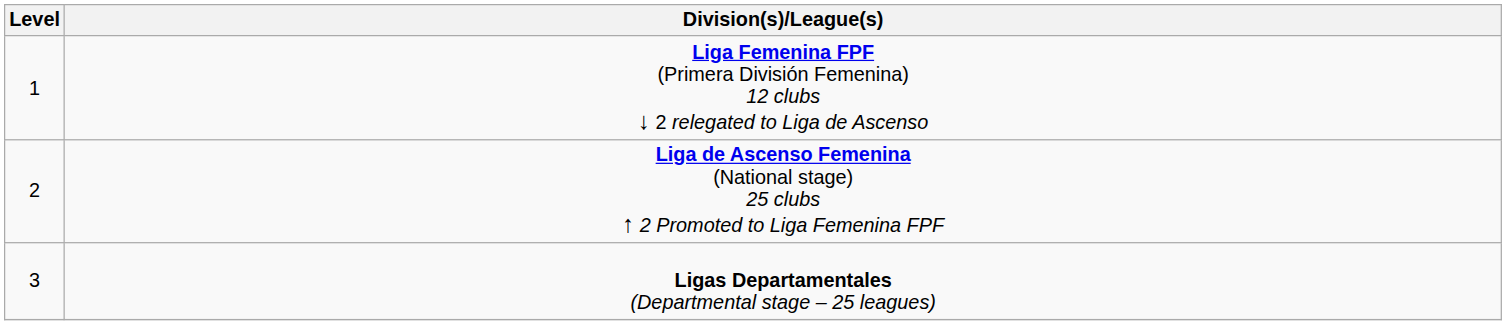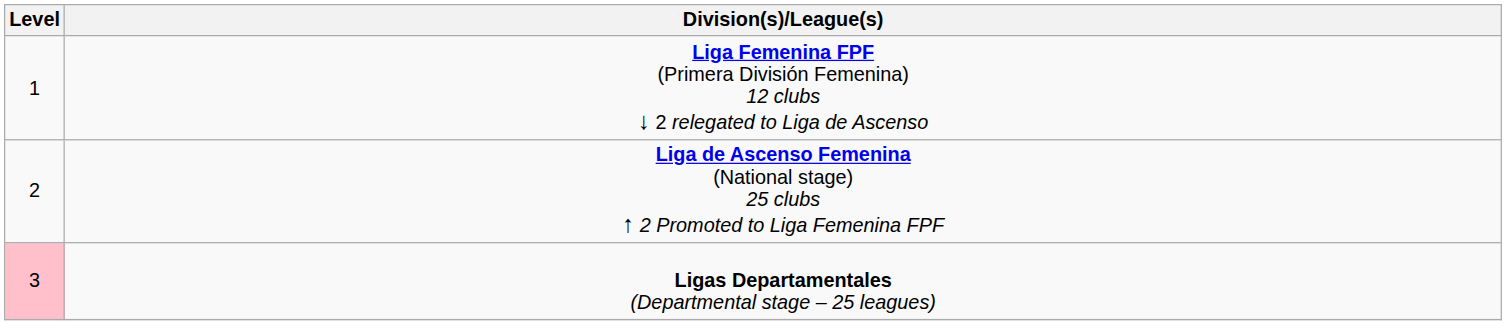(35, 280) no background -> (35, 280) pink background
